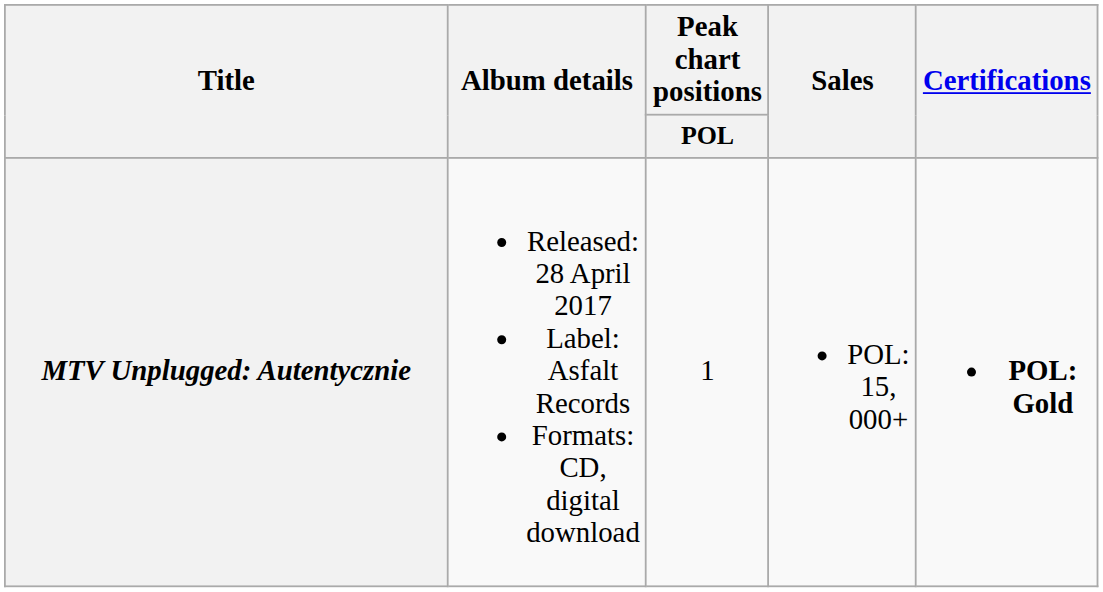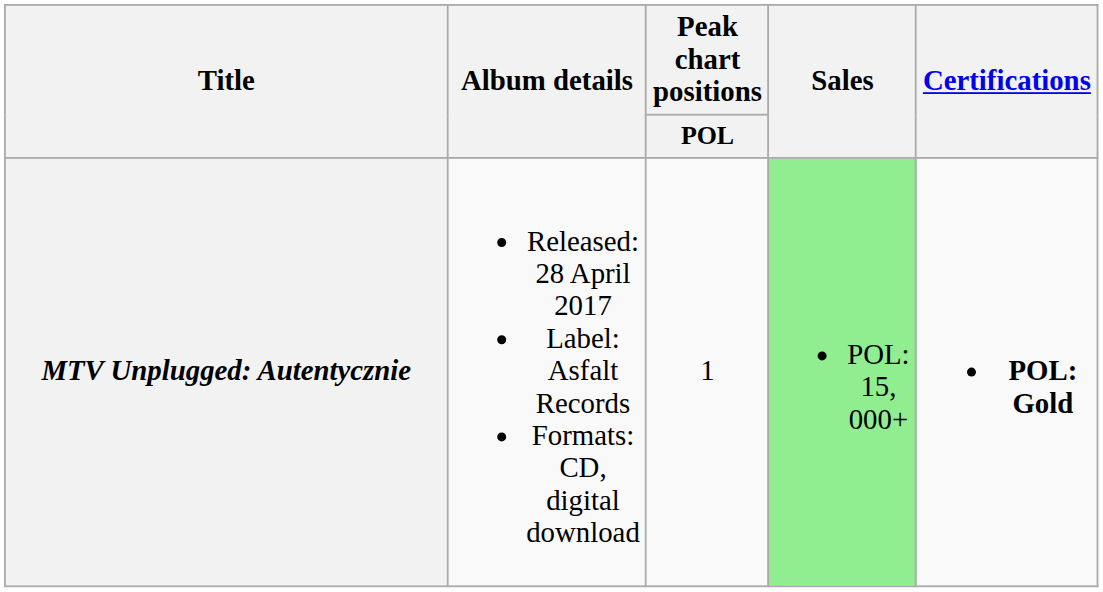(842, 388) no background -> (842, 388) lightgreen background
